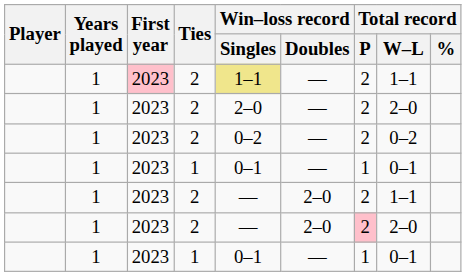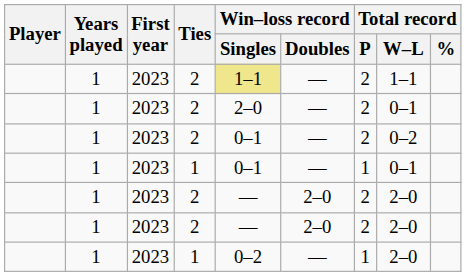(150, 78) pink background -> (150, 78) no background
(403, 108) 2–0 -> (403, 108) 0–1
(248, 138) 0–2 -> (248, 138) 0–1
(403, 197) 1–1 -> (403, 197) 2–0
(365, 227) pink background -> (365, 227) no background
(248, 256) 0–1 -> (248, 256) 0–2
(403, 256) 0–1 -> (403, 256) 2–0
